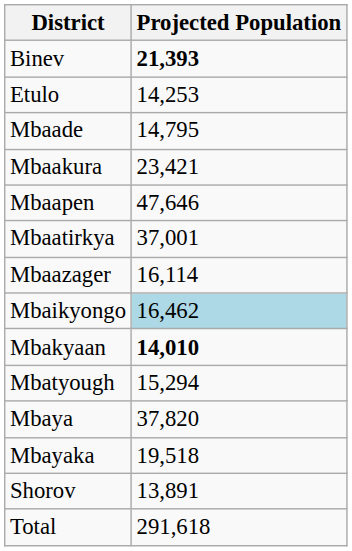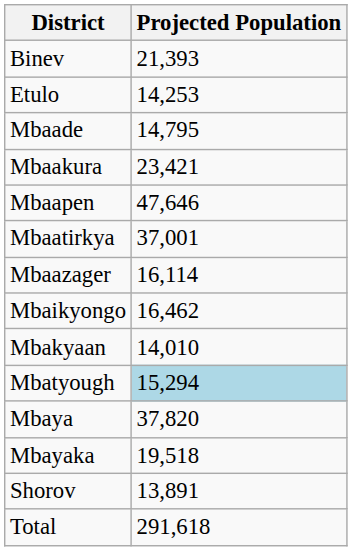(168, 58) bold -> (168, 58) normal
(168, 310) lightblue background -> (168, 310) no background
(168, 346) bold -> (168, 346) normal
(168, 382) no background -> (168, 382) lightblue background
